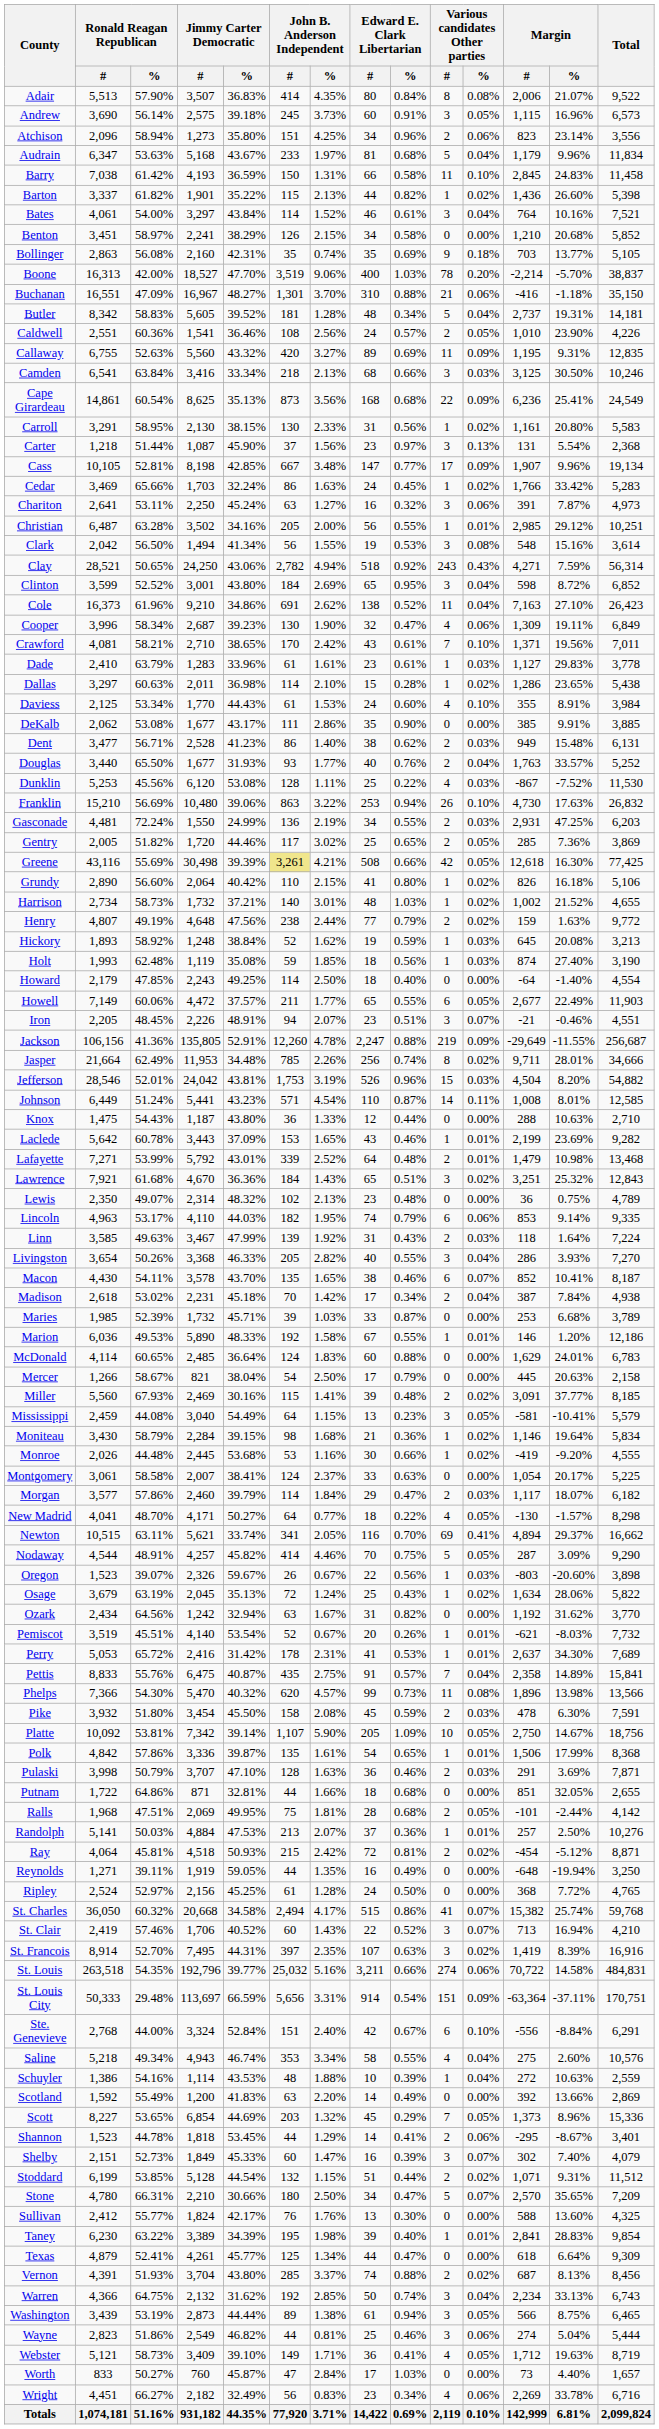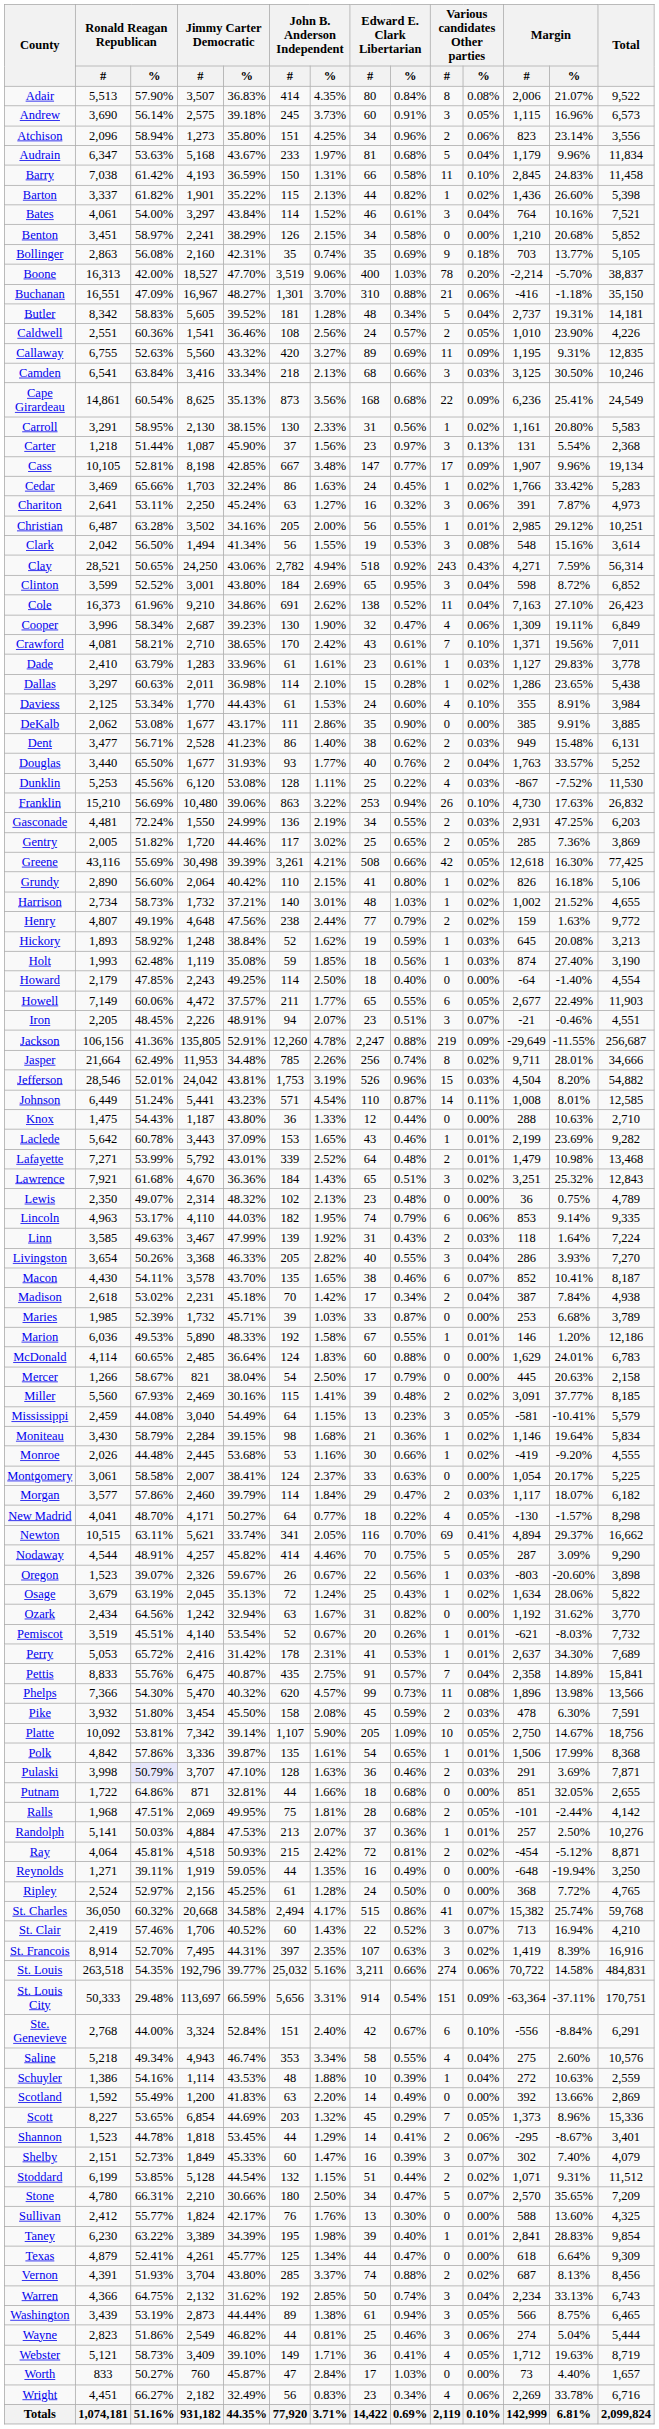(290, 862) khaki background -> (290, 862) no background
(154, 1772) no background -> (154, 1772) lavender background
